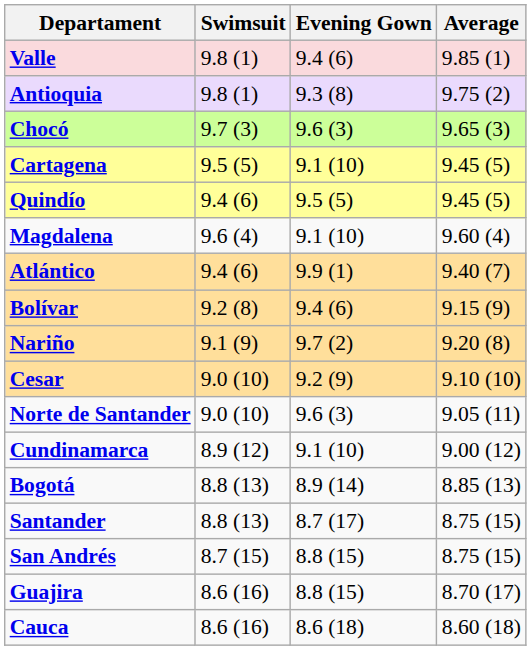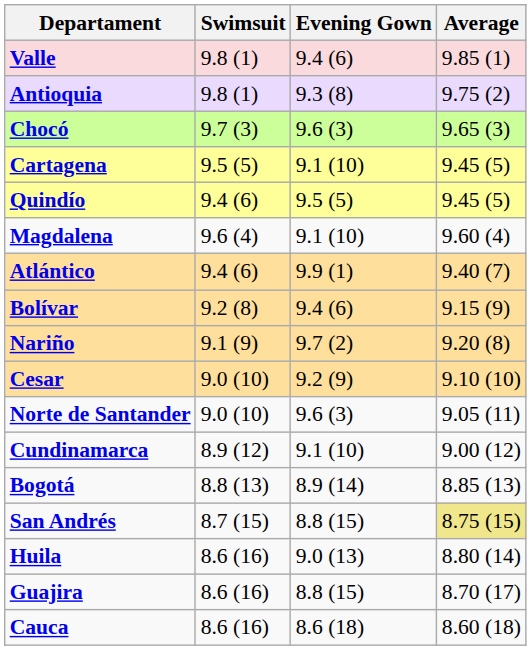- row: (58, 520)
(481, 556) no background -> (481, 520) khaki background
+ row: (35, 556)
